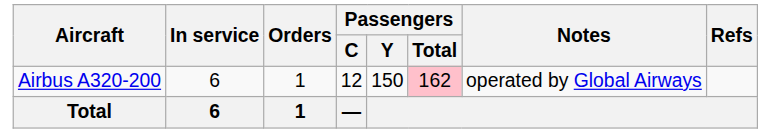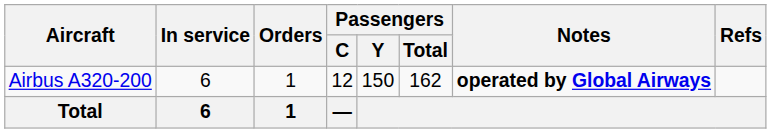(435, 81) pink background -> (425, 81) no background
(584, 81) normal -> (584, 81) bold
